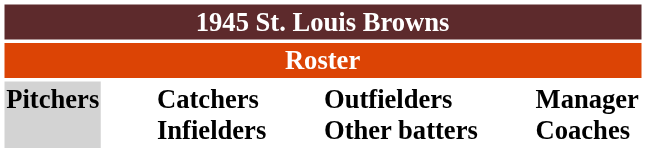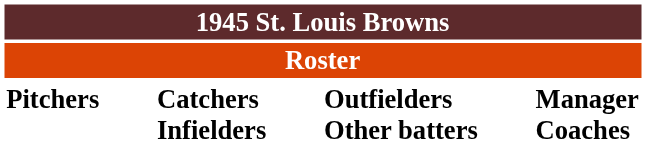(53, 98) lightgrey background -> (53, 98) no background
